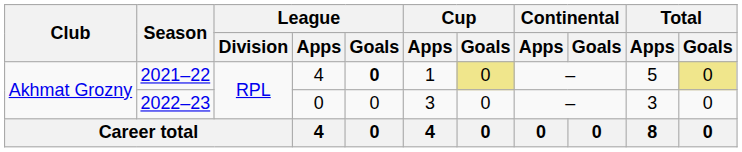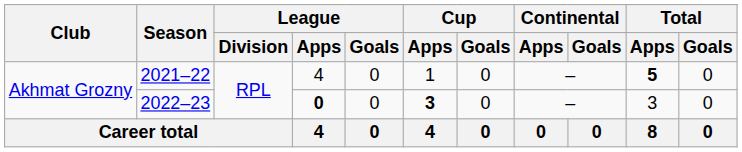(374, 75) bold -> (374, 75) normal
(486, 75) khaki background -> (486, 75) no background
(652, 75) normal -> (652, 75) bold
(708, 75) khaki background -> (708, 75) no background
(319, 103) normal -> (319, 103) bold
(430, 103) normal -> (430, 103) bold
